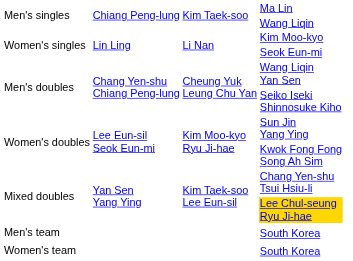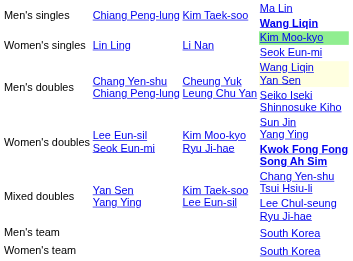(287, 23) normal -> (289, 23) bold
(292, 38) no background -> (292, 38) lightgreen background
(287, 74) no background -> (287, 74) lightyellow background
(301, 155) normal -> (304, 155) bold
(298, 210) gold background -> (298, 210) no background
